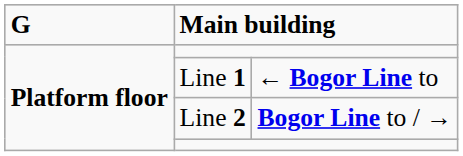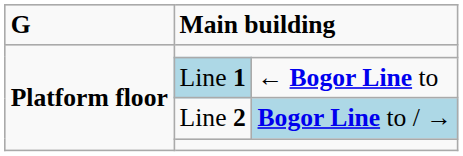(213, 77) no background -> (213, 77) lightblue background
(355, 117) no background -> (355, 117) lightblue background
